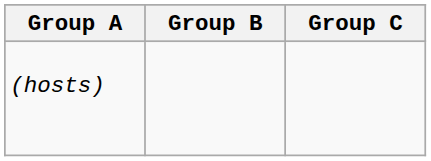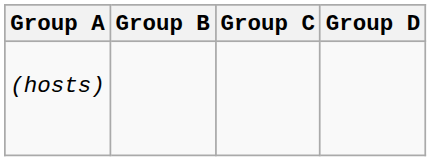+ column: (373, 23)
